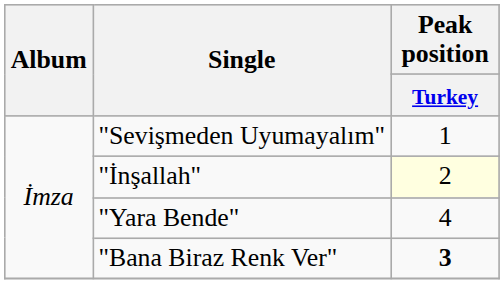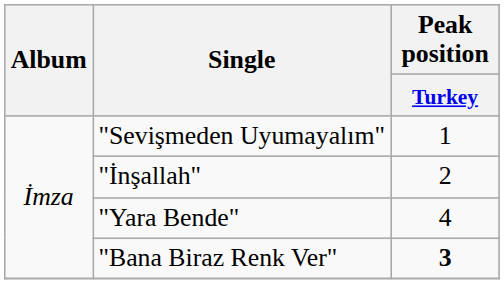(445, 176) lightyellow background -> (445, 176) no background
